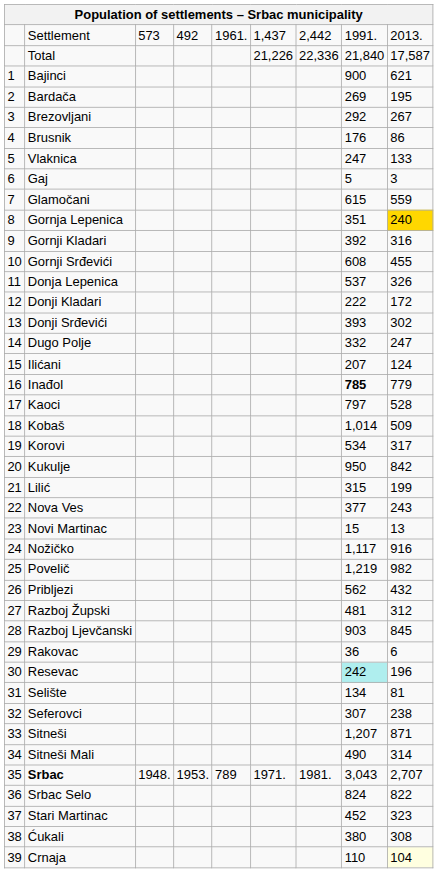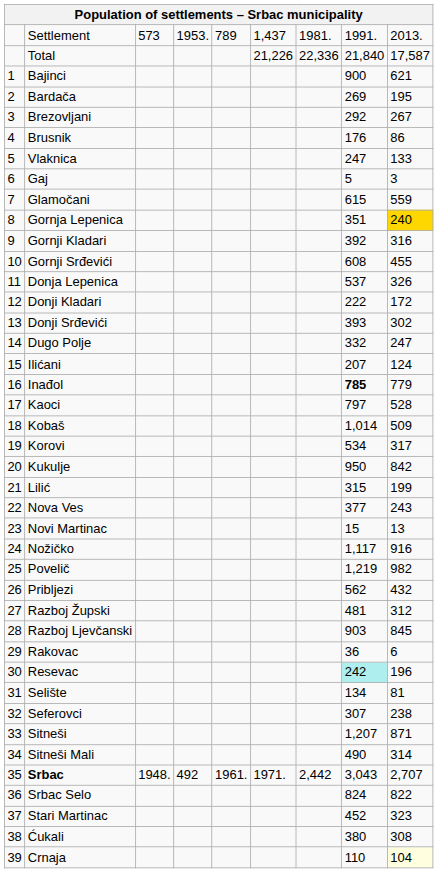(187, 35) 492 -> (193, 35) 1953.
(231, 35) 1961. -> (226, 35) 789
(315, 35) 2,442 -> (315, 35) 1981.
(193, 775) 1953. -> (187, 775) 492
(226, 775) 789 -> (231, 775) 1961.
(315, 775) 1981. -> (315, 775) 2,442
